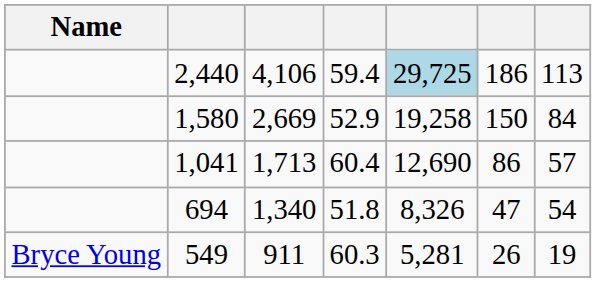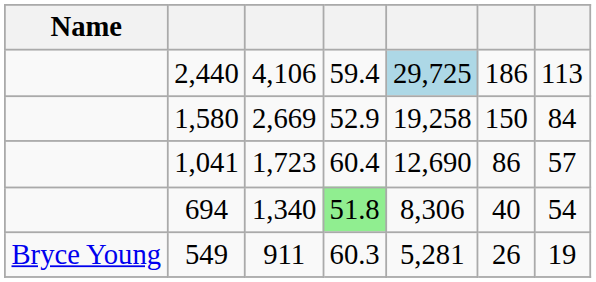(284, 163) 1,713 -> (284, 163) 1,723
(355, 208) no background -> (355, 208) lightgreen background
(432, 208) 8,326 -> (432, 208) 8,306
(506, 208) 47 -> (506, 208) 40
